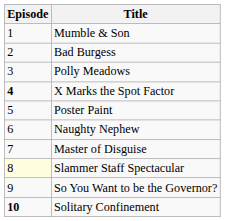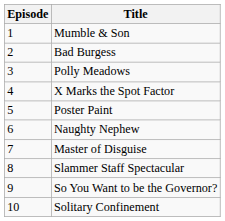(10, 91) bold -> (10, 91) normal
(10, 168) lightyellow background -> (10, 168) no background
(13, 206) bold -> (13, 206) normal
